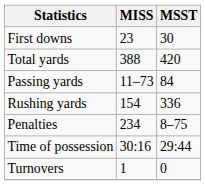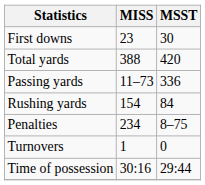(167, 81) 84 -> (170, 81) 336
(170, 103) 336 -> (167, 103) 84
rows swapped: (36, 168) <-> (60, 147)
